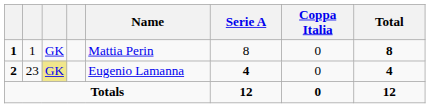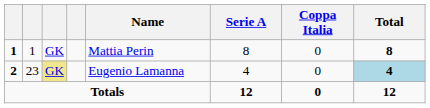(246, 71) bold -> (246, 71) normal
(389, 71) no background -> (389, 71) lightblue background
